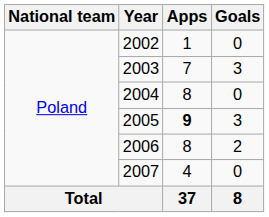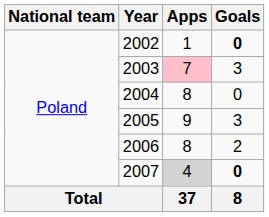(238, 43) normal -> (238, 43) bold
(187, 69) no background -> (187, 69) pink background
(187, 120) bold -> (187, 120) normal
(187, 172) no background -> (187, 172) lightgrey background
(238, 172) normal -> (238, 172) bold
